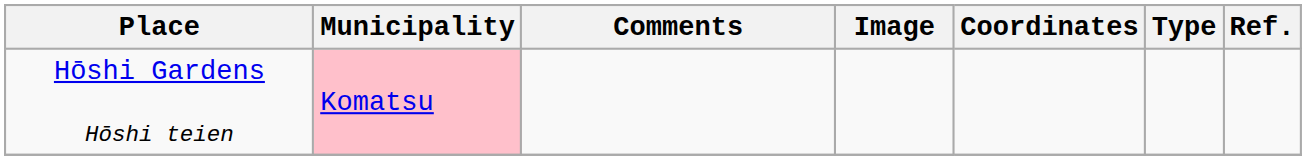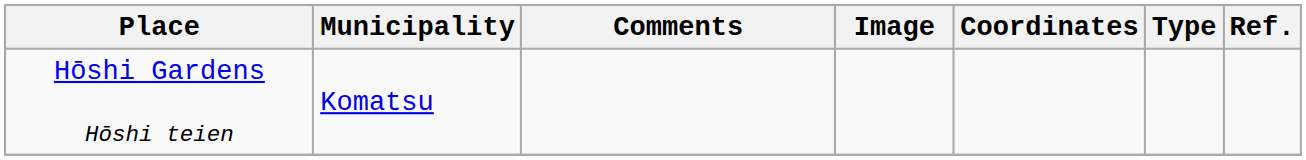(377, 102) pink background -> (377, 102) no background
